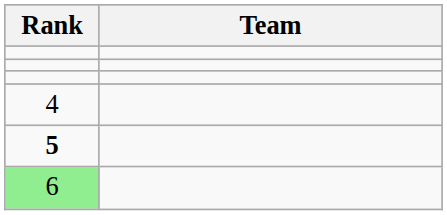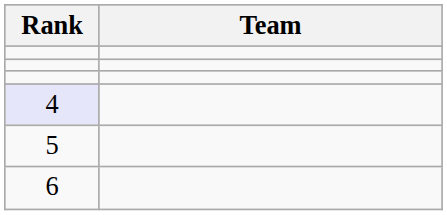(52, 103) no background -> (52, 103) lavender background
(52, 145) bold -> (52, 145) normal
(52, 187) lightgreen background -> (52, 187) no background
